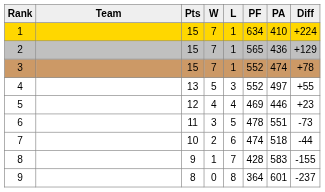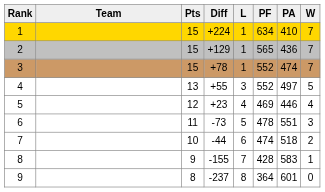columns swapped: (214, 13) <-> (305, 13)
